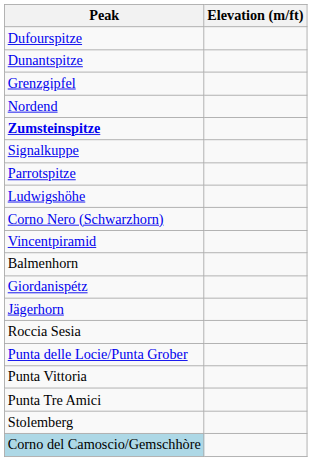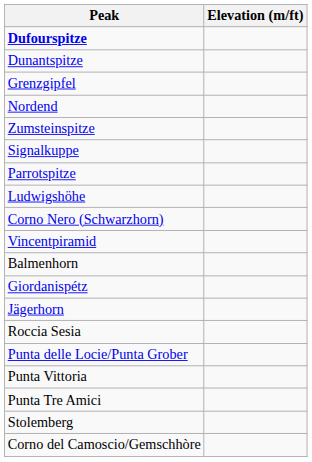(45, 38) normal -> (47, 38) bold
(54, 128) bold -> (51, 128) normal
(104, 444) lightblue background -> (104, 444) no background
